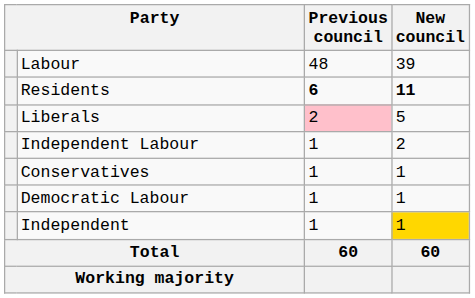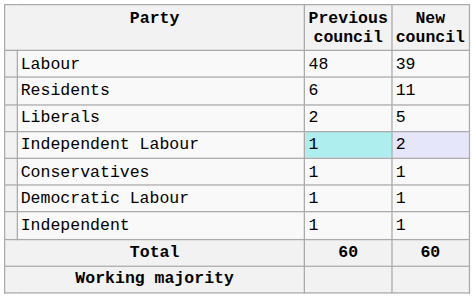(313, 91) bold -> (313, 91) normal
(406, 91) bold -> (406, 91) normal
(313, 118) pink background -> (313, 118) no background
(313, 145) no background -> (313, 145) paleturquoise background
(401, 145) no background -> (401, 145) lavender background
(401, 225) gold background -> (401, 225) no background
